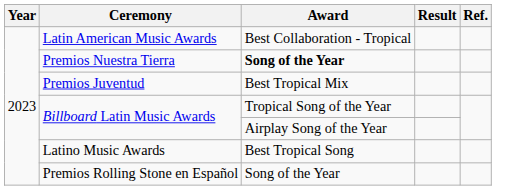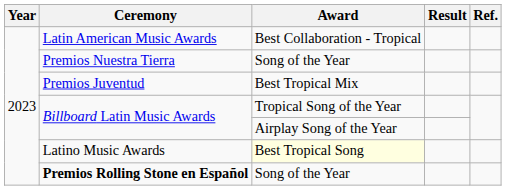(295, 60) bold -> (302, 60) normal
(299, 151) no background -> (309, 151) lightyellow background
(140, 173) normal -> (145, 173) bold
